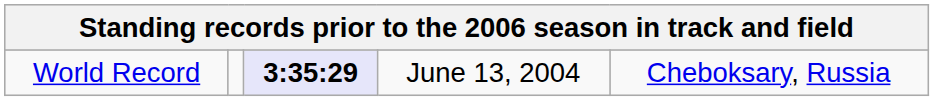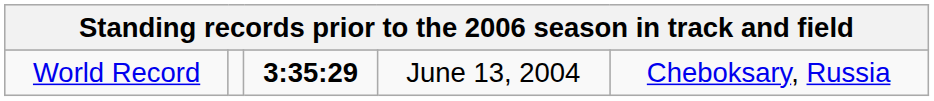(311, 72) lavender background -> (311, 72) no background
